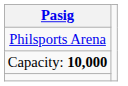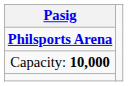(58, 39) normal -> (60, 39) bold
